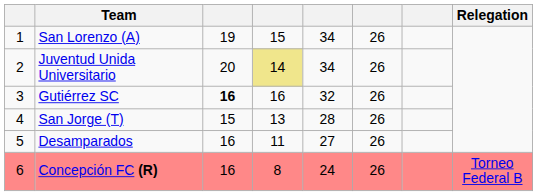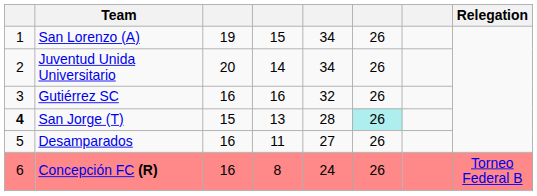(277, 67) khaki background -> (277, 67) no background
(228, 97) bold -> (228, 97) normal
(20, 119) normal -> (20, 119) bold
(377, 119) no background -> (377, 119) paleturquoise background
